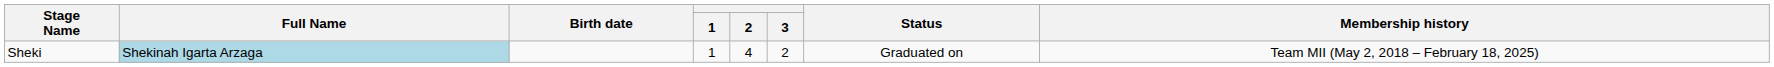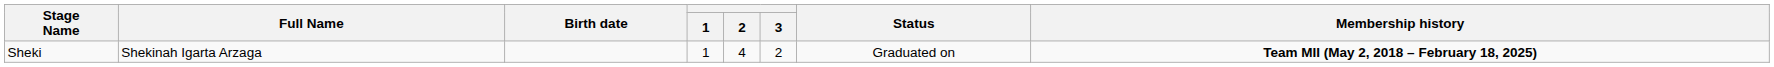(192, 52) lightblue background -> (191, 52) no background
(1405, 52) normal -> (1400, 52) bold
